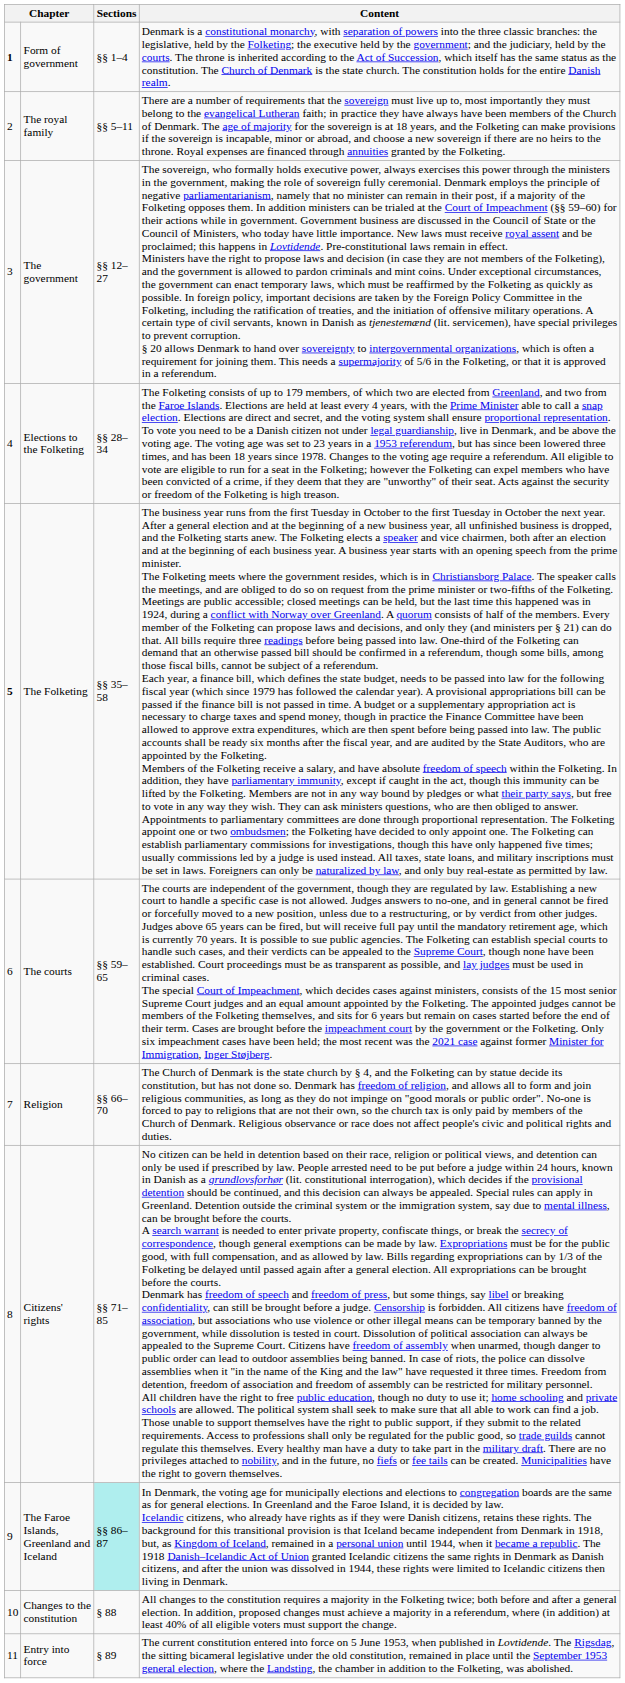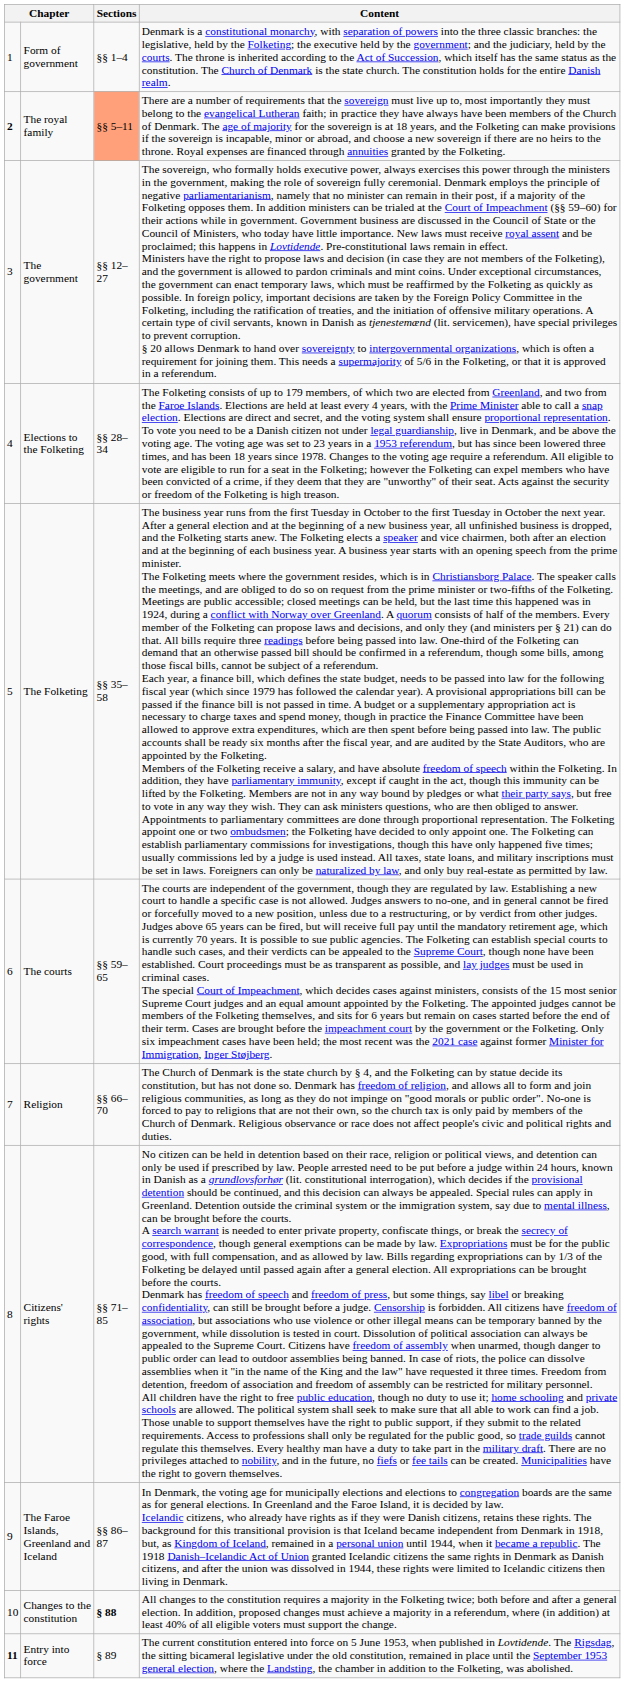(10, 57) bold -> (10, 57) normal
(10, 126) normal -> (10, 126) bold
(115, 126) no background -> (115, 126) lightsalmon background
(10, 691) bold -> (10, 691) normal
(112, 1536) paleturquoise background -> (112, 1536) no background
(106, 1612) normal -> (106, 1612) bold
(12, 1655) normal -> (12, 1655) bold
